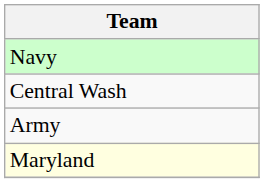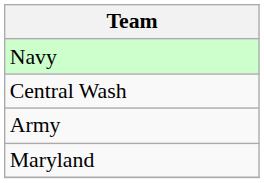(52, 159) lightyellow background -> (52, 159) no background
